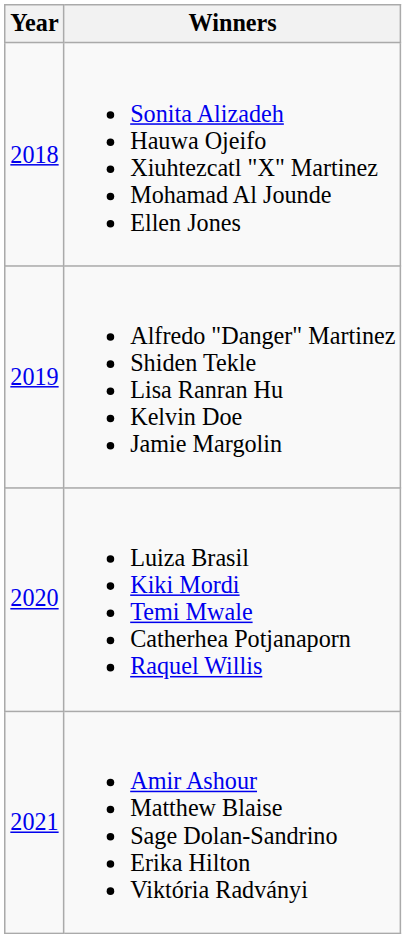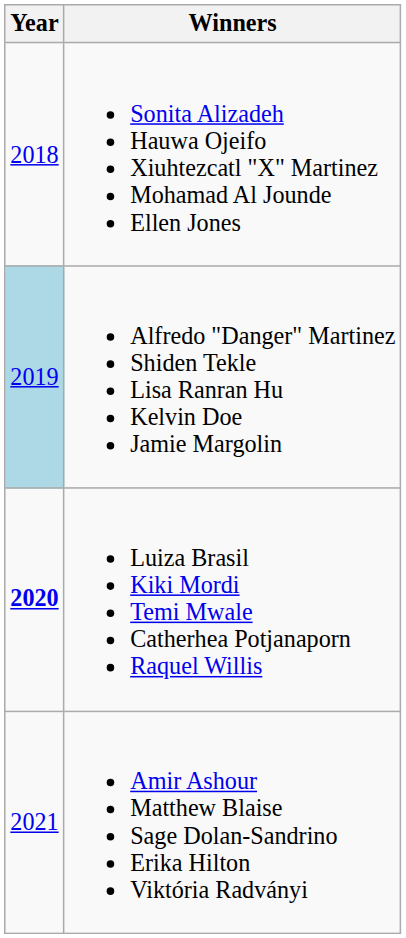(34, 376) no background -> (34, 376) lightblue background
(34, 599) normal -> (34, 599) bold
